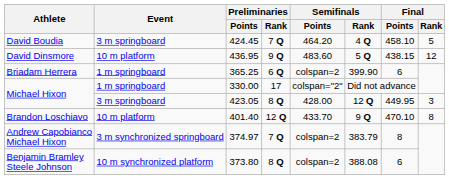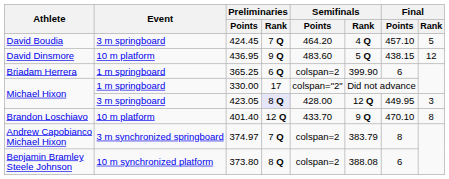(400, 41) 458.10 -> (400, 41) 457.10
(276, 101) no background -> (276, 101) lavender background
